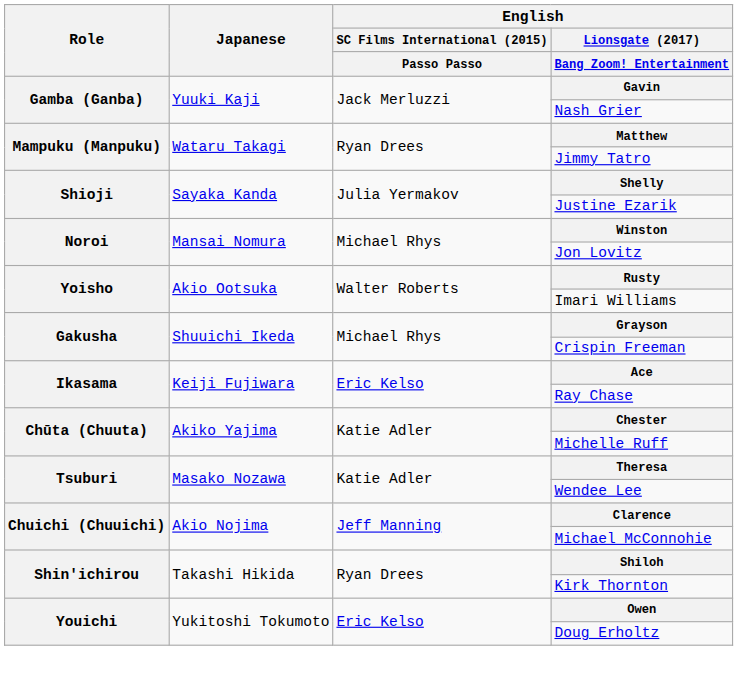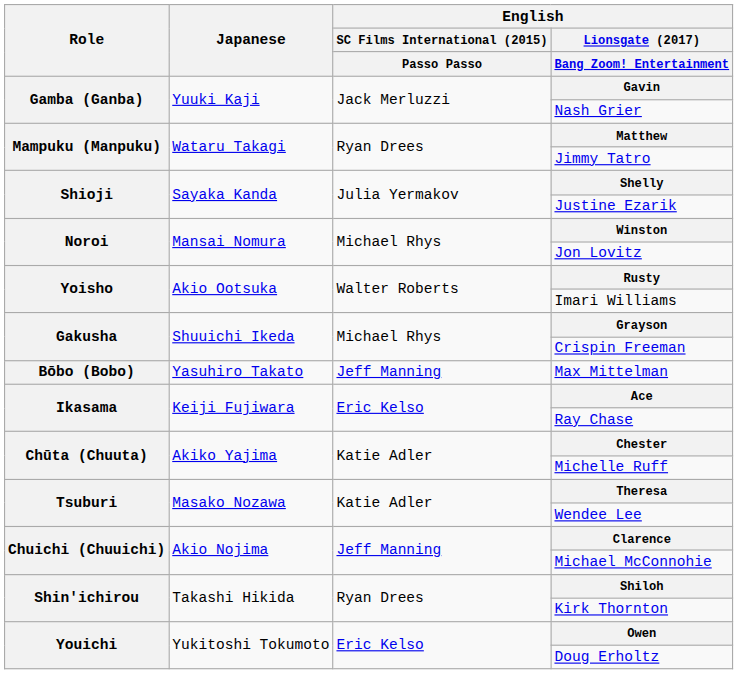+ row: (611, 372)
